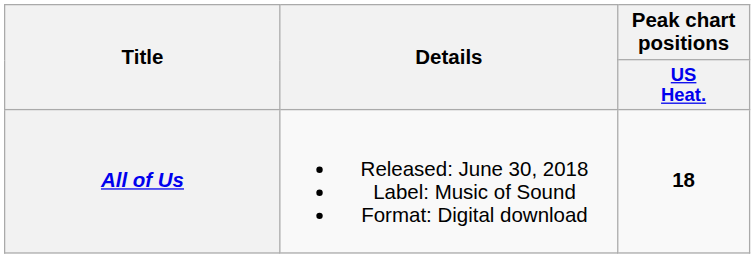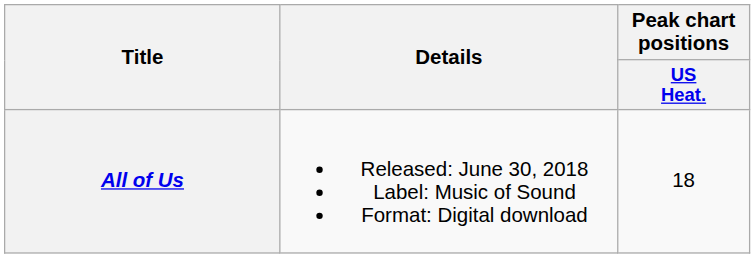(684, 180) bold -> (684, 180) normal
